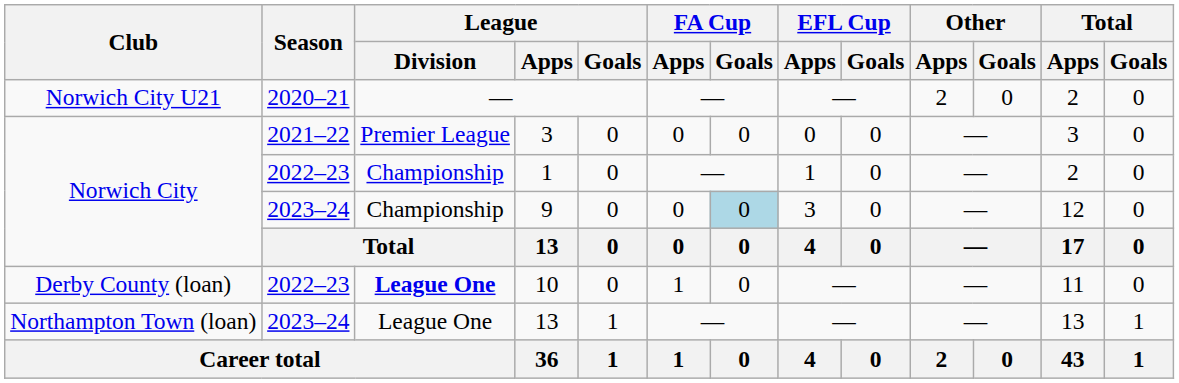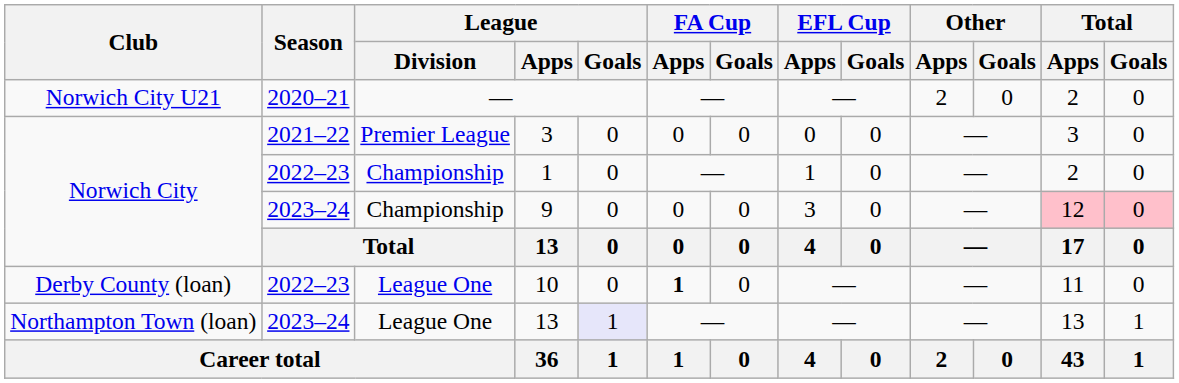(744, 209) lightblue background -> (744, 209) no background
(1073, 209) no background -> (1073, 209) pink background
(1139, 209) no background -> (1139, 209) pink background
(435, 284) bold -> (435, 284) normal
(678, 284) normal -> (678, 284) bold
(613, 321) no background -> (613, 321) lavender background
